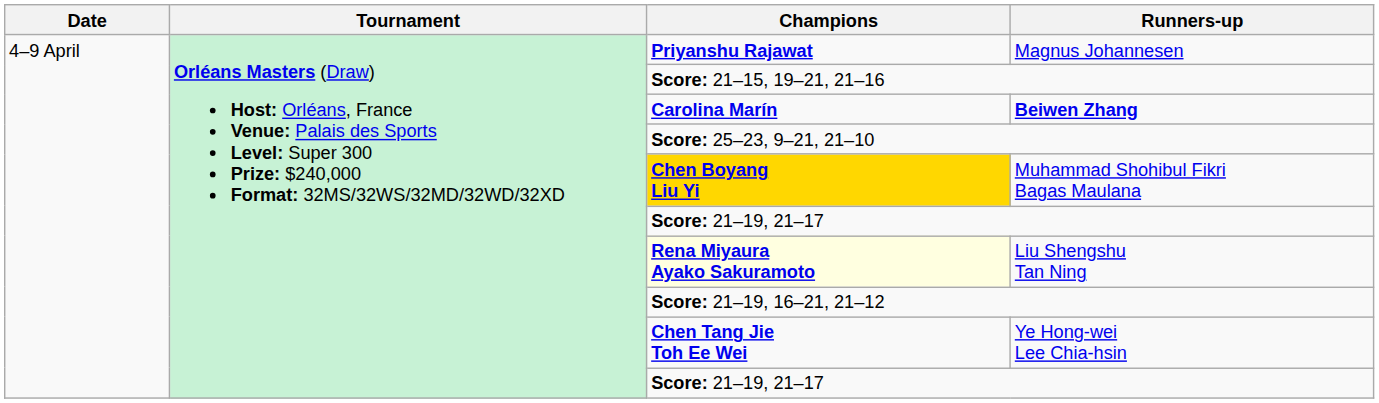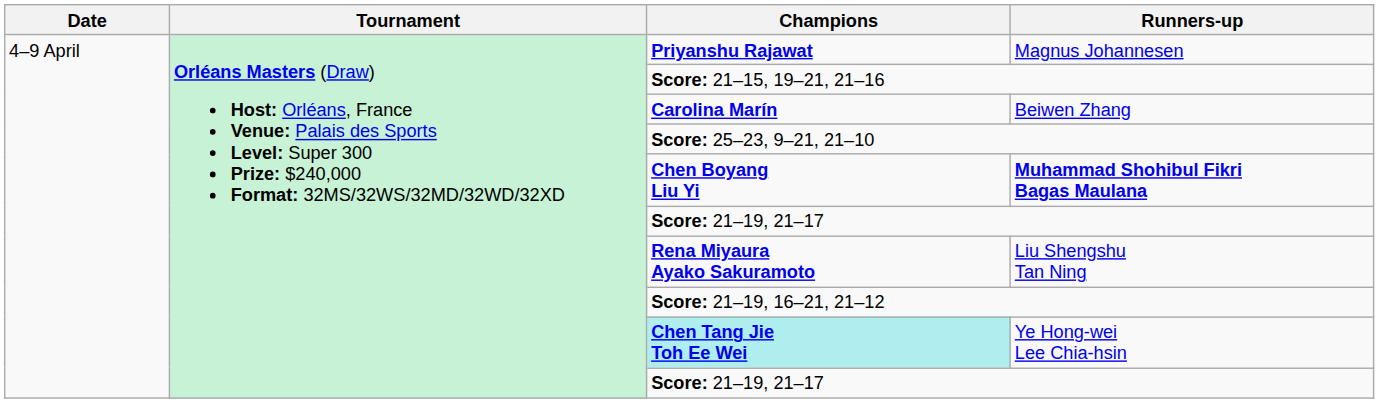(1076, 109) bold -> (1073, 109) normal
(710, 180) gold background -> (710, 180) no background
(1120, 180) normal -> (1128, 180) bold
(733, 261) lightyellow background -> (733, 261) no background
(713, 342) no background -> (713, 342) paleturquoise background
